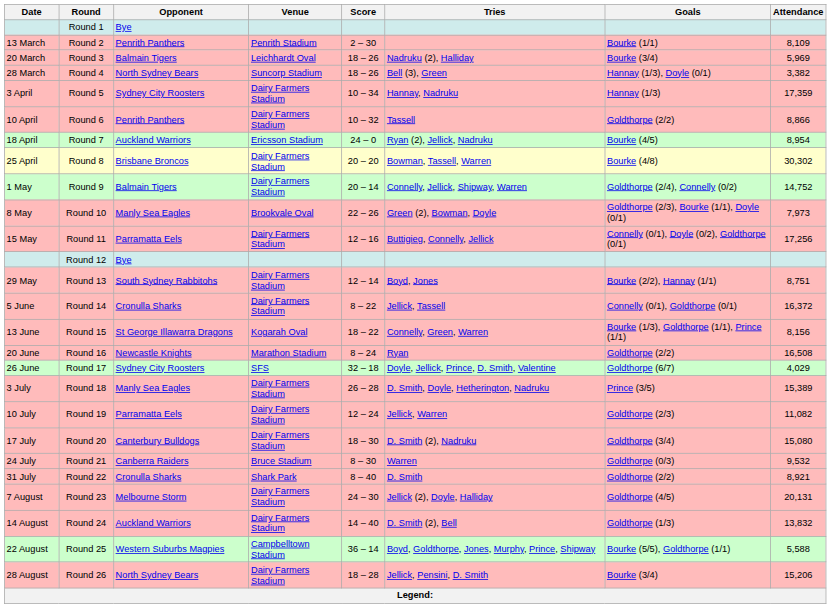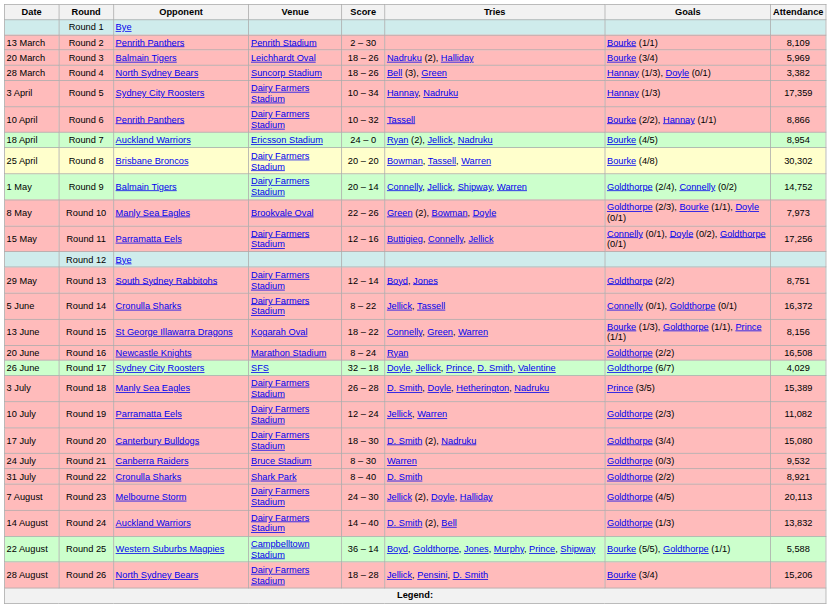(641, 120) Goldthorpe (2/2) -> (662, 120) Bourke (2/2), Hannay (1/1)
(662, 280) Bourke (2/2), Hannay (1/1) -> (641, 280) Goldthorpe (2/2)
(798, 497) 20,131 -> (798, 497) 20,113
